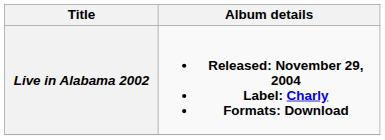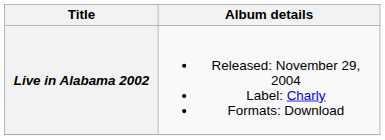(269, 88) bold -> (269, 88) normal
